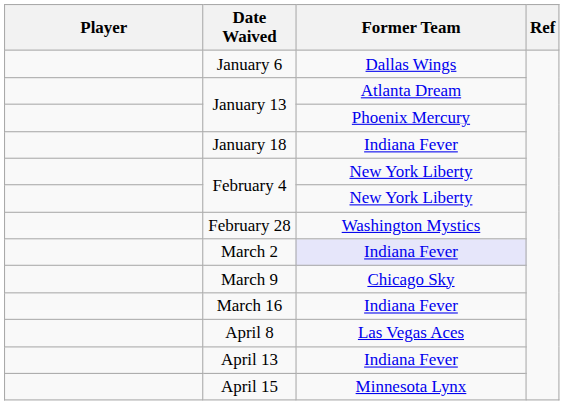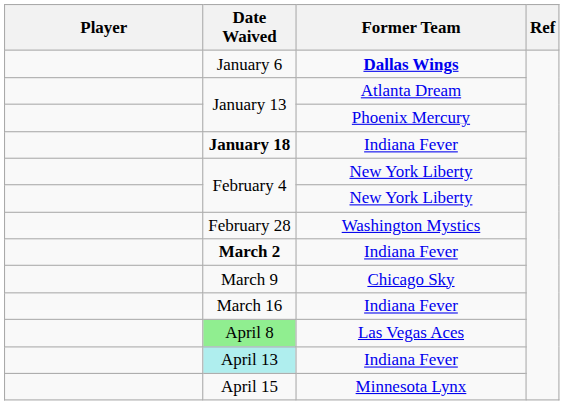(411, 63) normal -> (411, 63) bold
(249, 144) normal -> (249, 144) bold
(249, 252) normal -> (249, 252) bold
(411, 252) lavender background -> (411, 252) no background
(249, 332) no background -> (249, 332) lightgreen background
(249, 359) no background -> (249, 359) paleturquoise background
